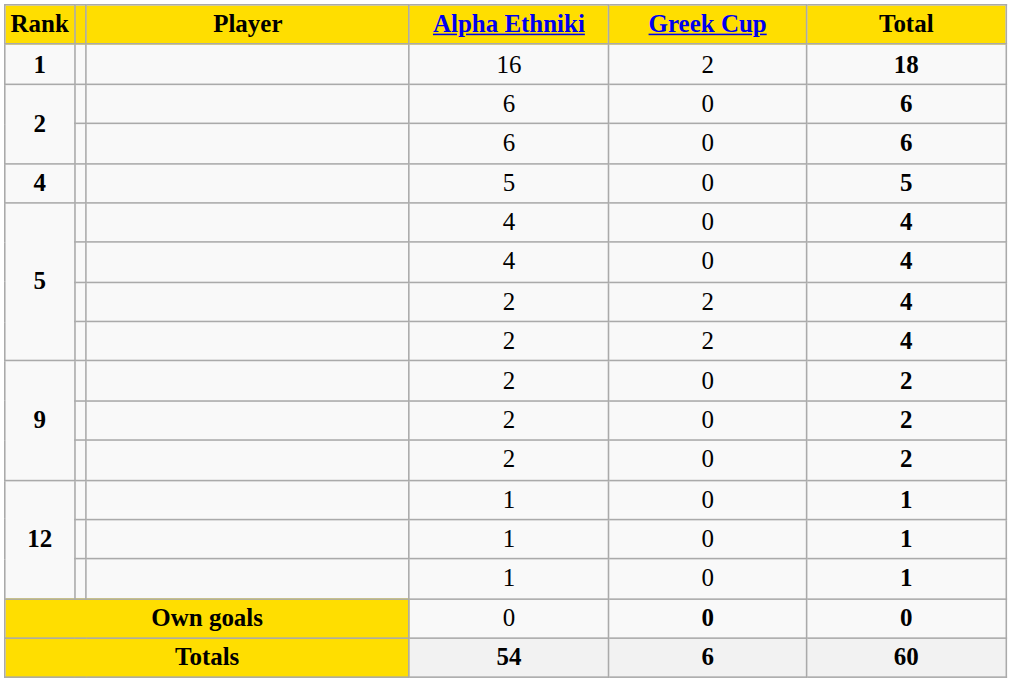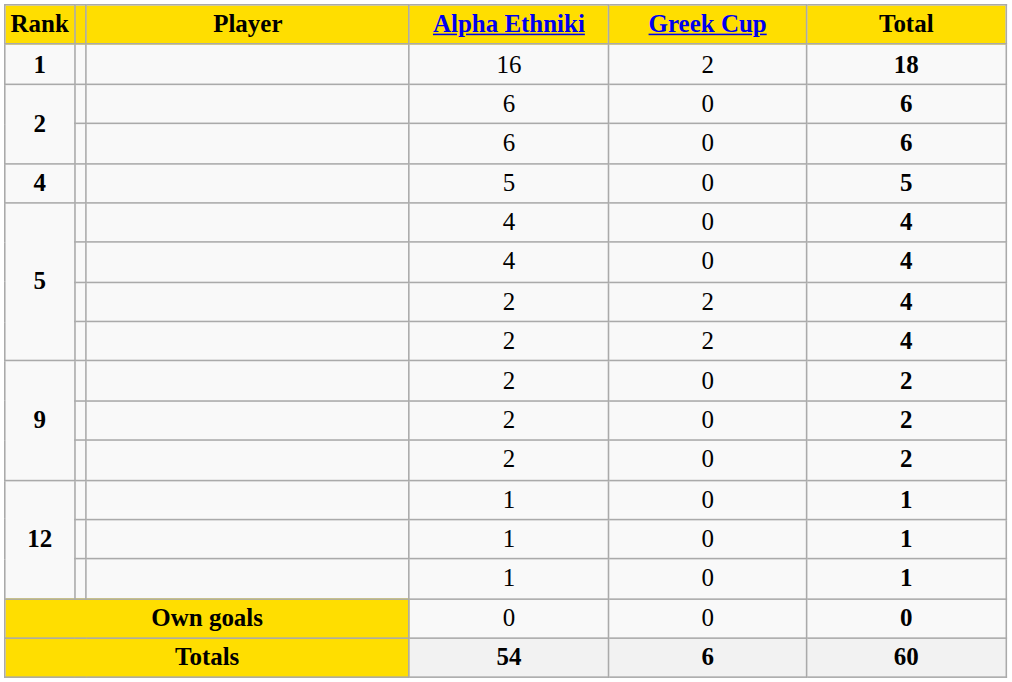(708, 618) bold -> (708, 618) normal
